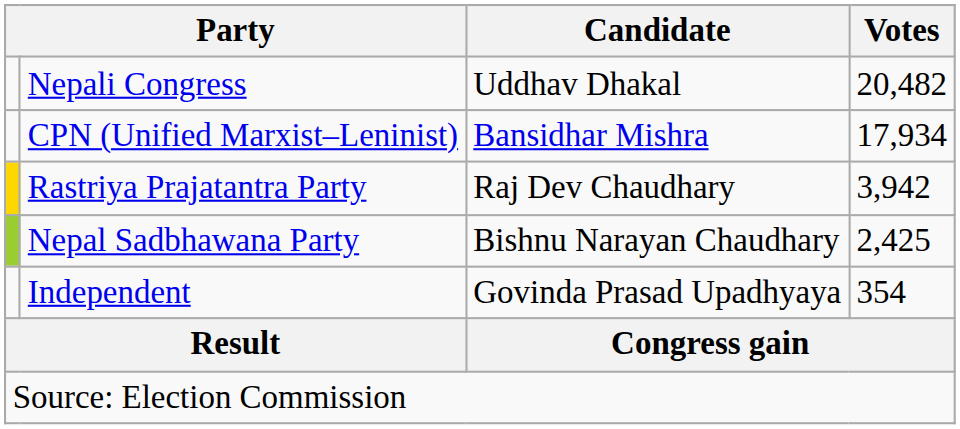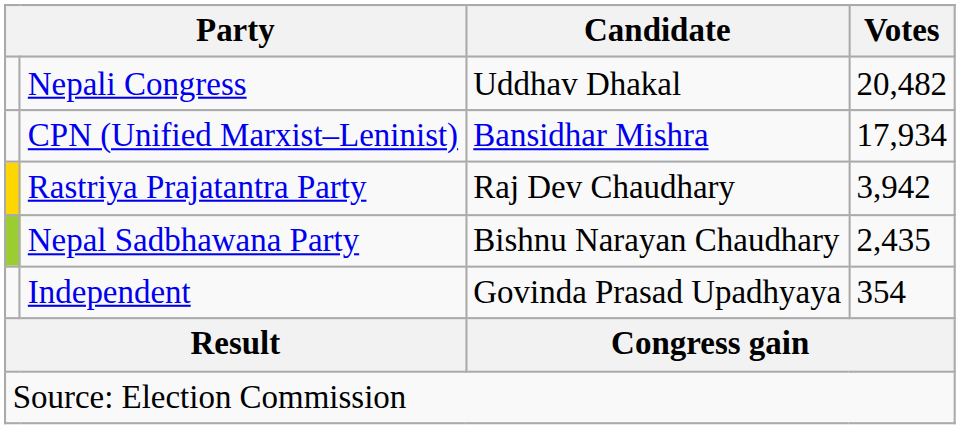(894, 239) 2,425 -> (894, 239) 2,435
